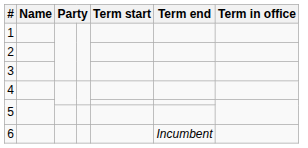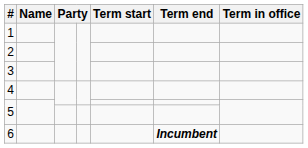(184, 133) normal -> (187, 133) bold
